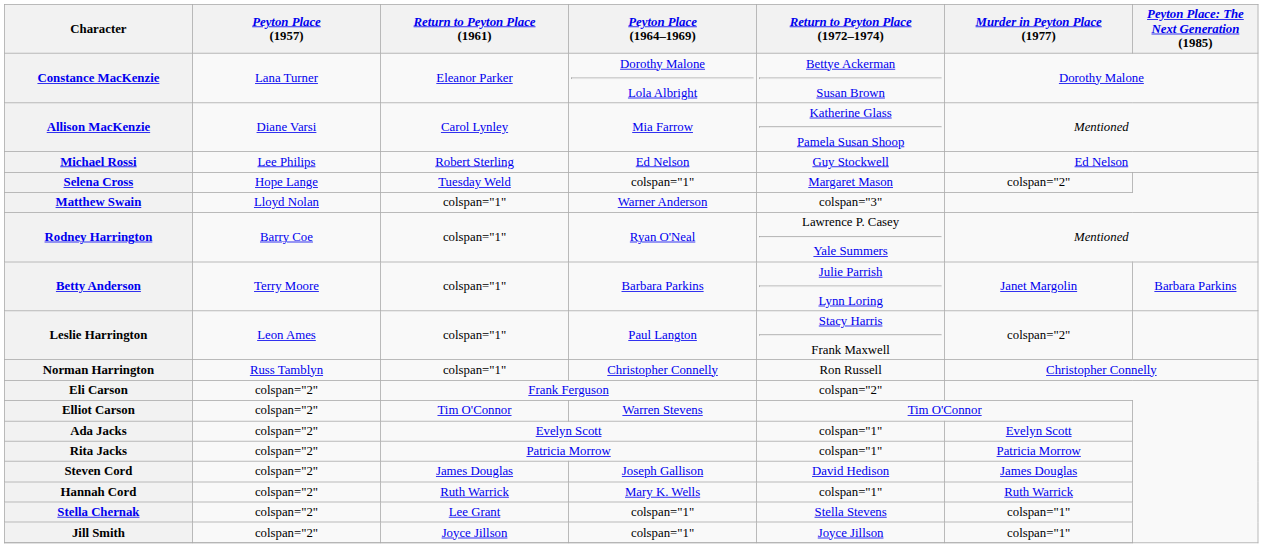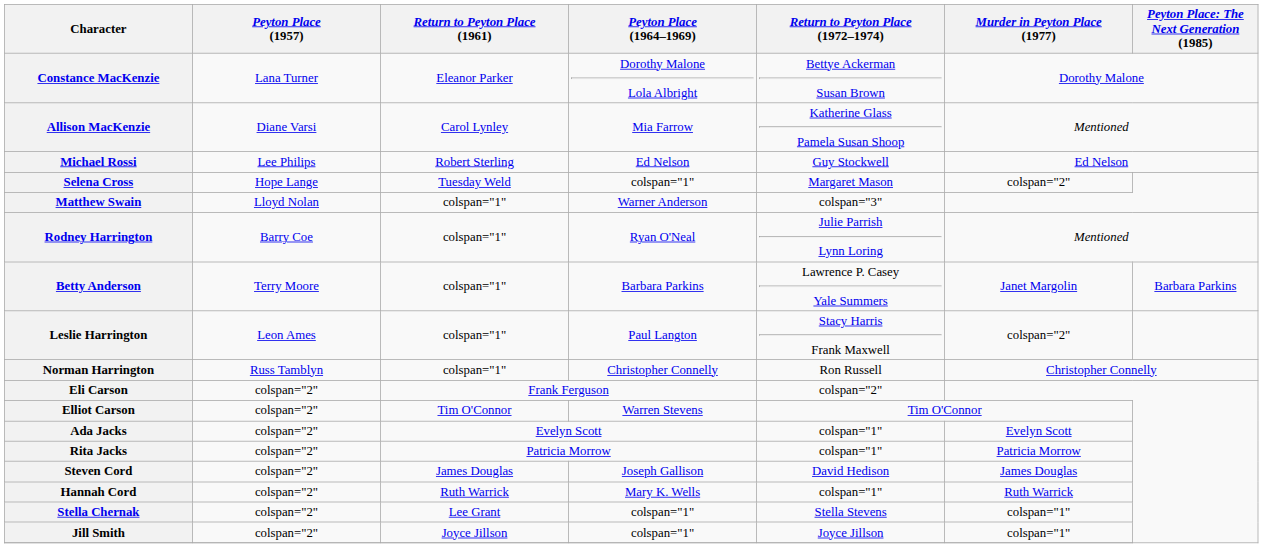(851, 237) Lawrence P. Casey Yale Summers -> (851, 237) Julie Parrish Lynn Loring
(851, 286) Julie Parrish Lynn Loring -> (851, 286) Lawrence P. Casey Yale Summers
